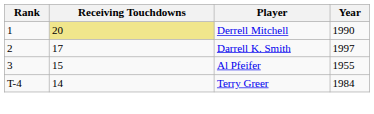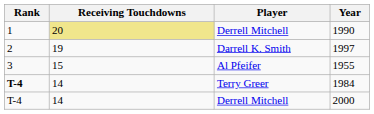(58, 48) 17 -> (58, 48) 19
(14, 83) normal -> (15, 83) bold
+ row: (343, 100)
